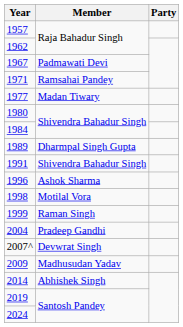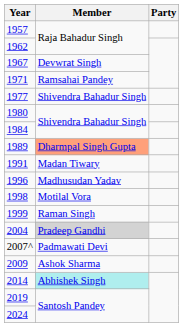(73, 63) Padmawati Devi -> (70, 63) Devwrat Singh
(69, 96) Madan Tiwary -> (92, 96) Shivendra Bahadur Singh
(87, 146) no background -> (87, 146) lightsalmon background
(92, 163) Shivendra Bahadur Singh -> (69, 163) Madan Tiwary
(69, 180) Ashok Sharma -> (79, 180) Madhusudan Yadav
(72, 230) no background -> (72, 230) lightgrey background
(70, 247) Devwrat Singh -> (73, 247) Padmawati Devi
(79, 264) Madhusudan Yadav -> (69, 264) Ashok Sharma
(72, 280) no background -> (72, 280) paleturquoise background
